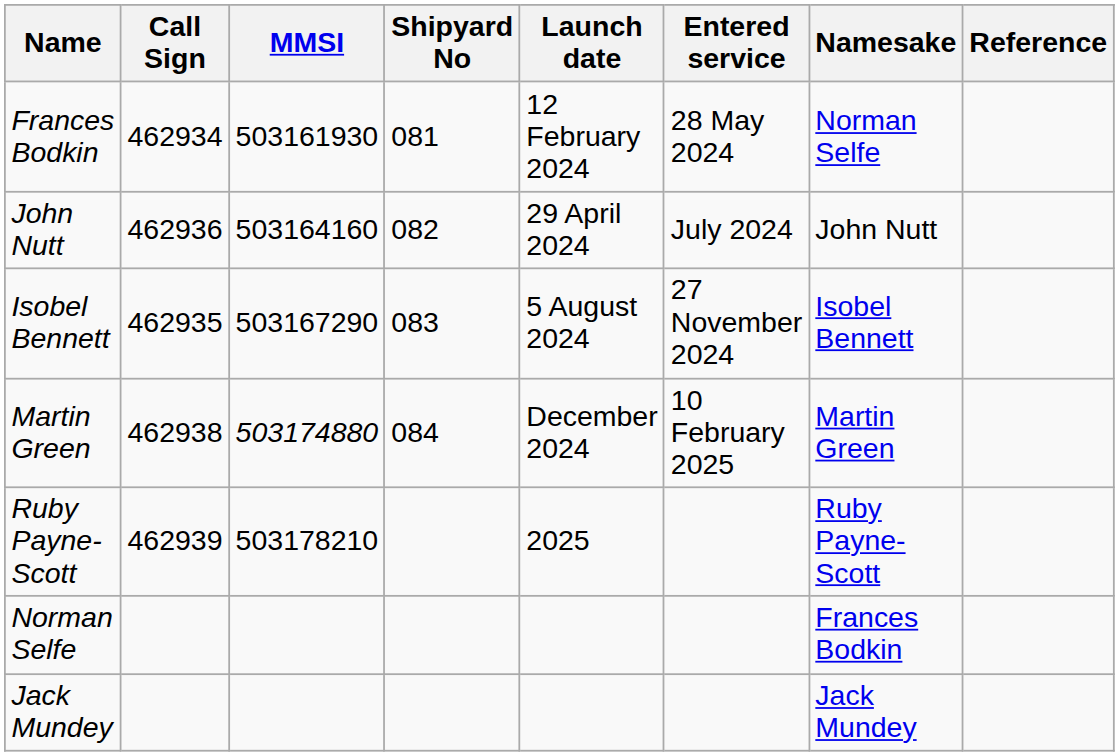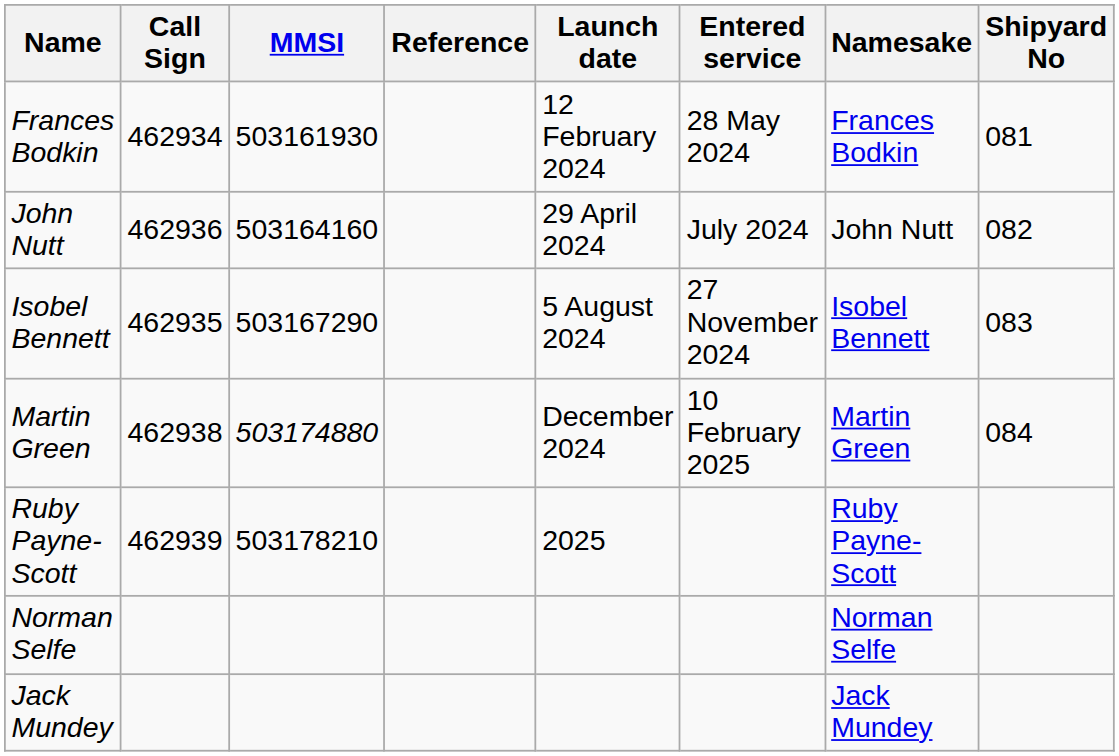columns swapped: (452, 43) <-> (1038, 43)
(866, 136) Norman Selfe -> (883, 136) Frances Bodkin
(867, 634) Frances Bodkin -> (882, 634) Norman Selfe
